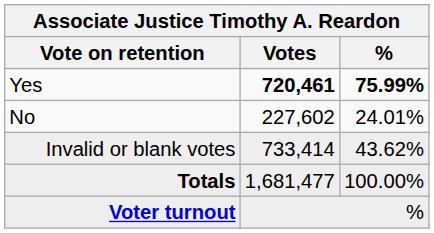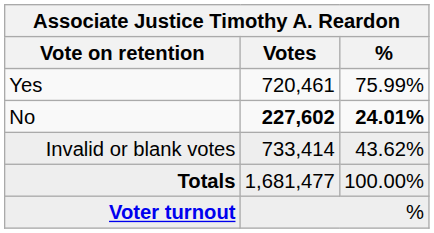(298, 85) bold -> (298, 85) normal
(390, 85) bold -> (390, 85) normal
(298, 117) normal -> (298, 117) bold
(390, 117) normal -> (390, 117) bold
